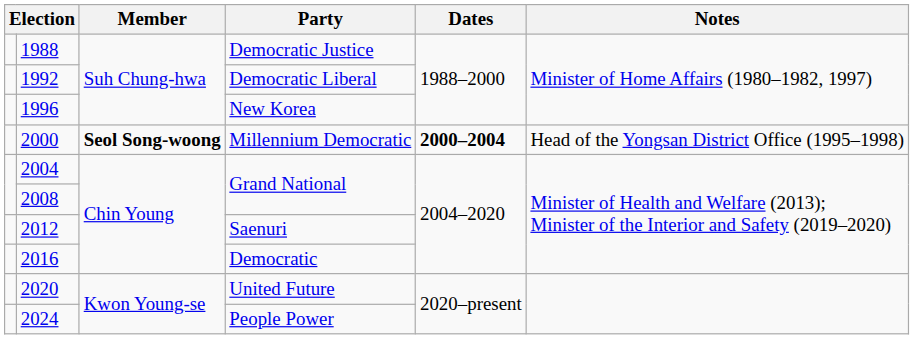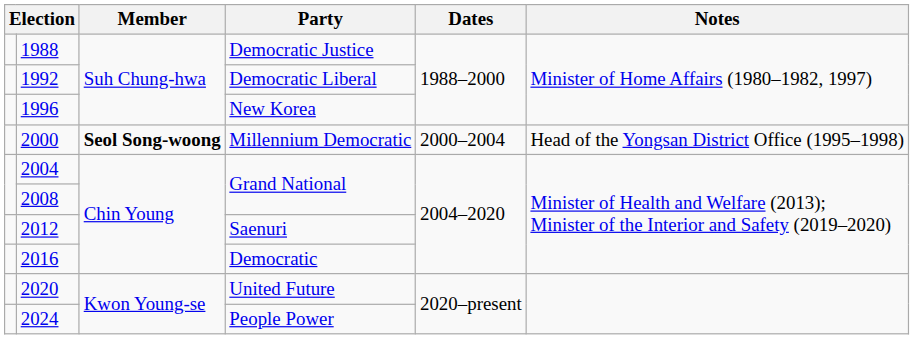(462, 139) bold -> (462, 139) normal
